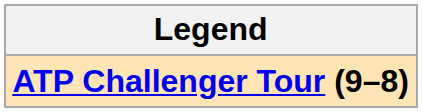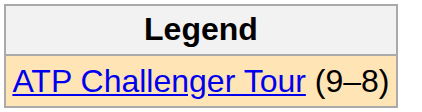(211, 80) bold -> (201, 80) normal
